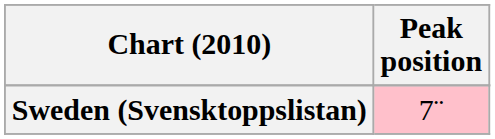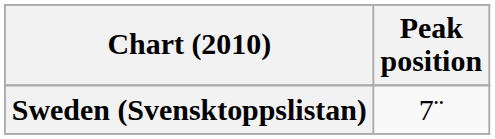(431, 109) pink background -> (431, 109) no background
